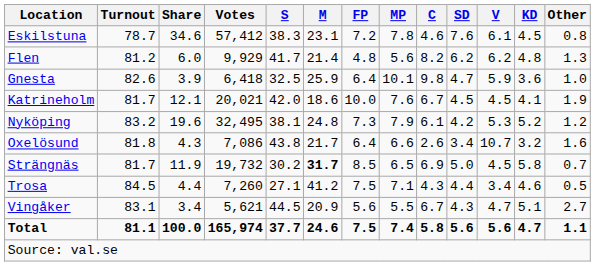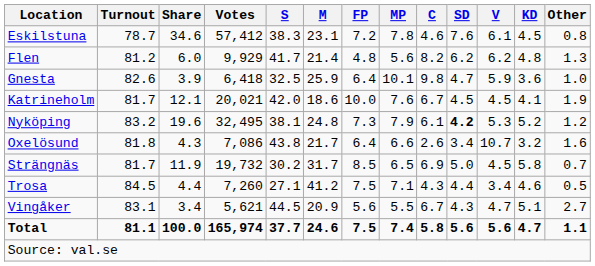(462, 122) normal -> (462, 122) bold
(323, 165) bold -> (323, 165) normal
